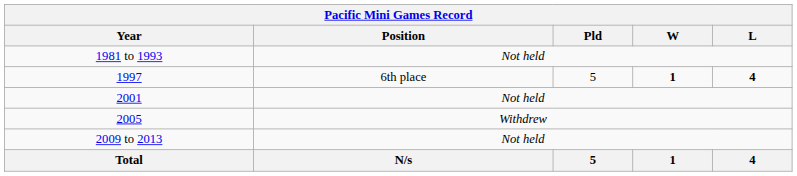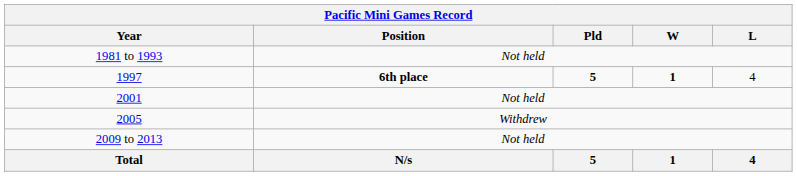(403, 77) normal -> (403, 77) bold
(593, 77) normal -> (593, 77) bold
(752, 77) bold -> (752, 77) normal
